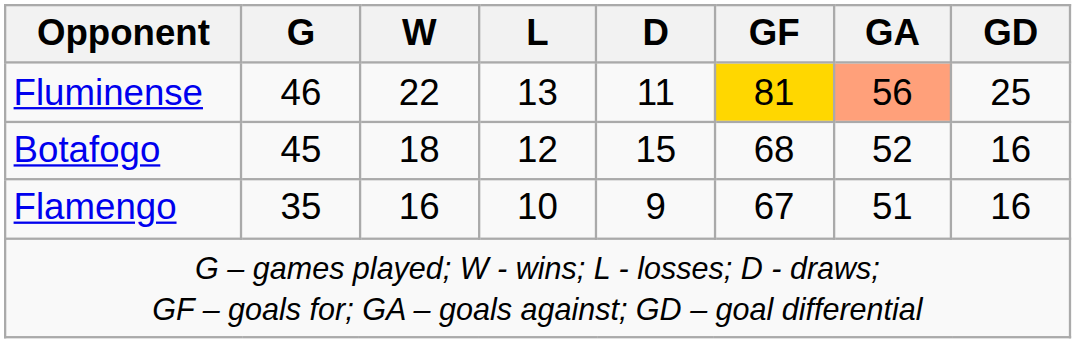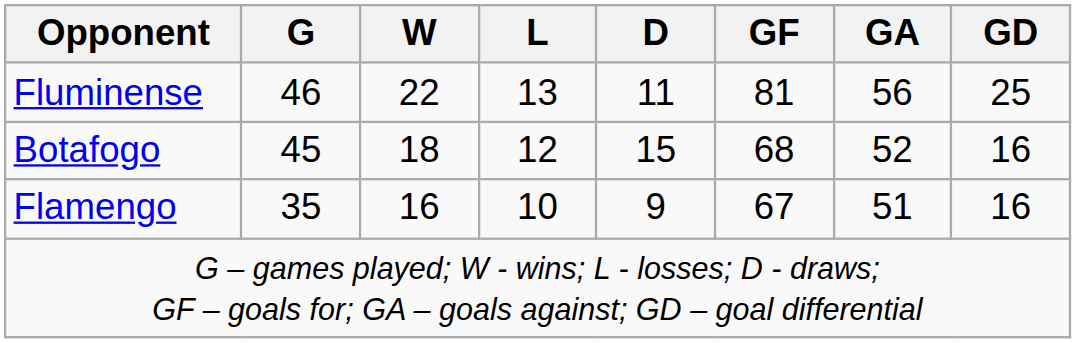(774, 91) gold background -> (774, 91) no background
(892, 91) lightsalmon background -> (892, 91) no background
